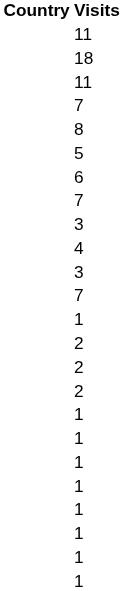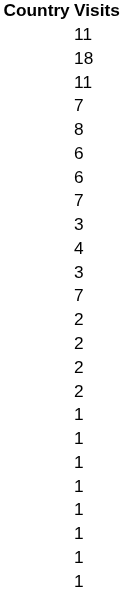(79, 153) 5 -> (79, 153) 6
(79, 319) 1 -> (79, 319) 2
